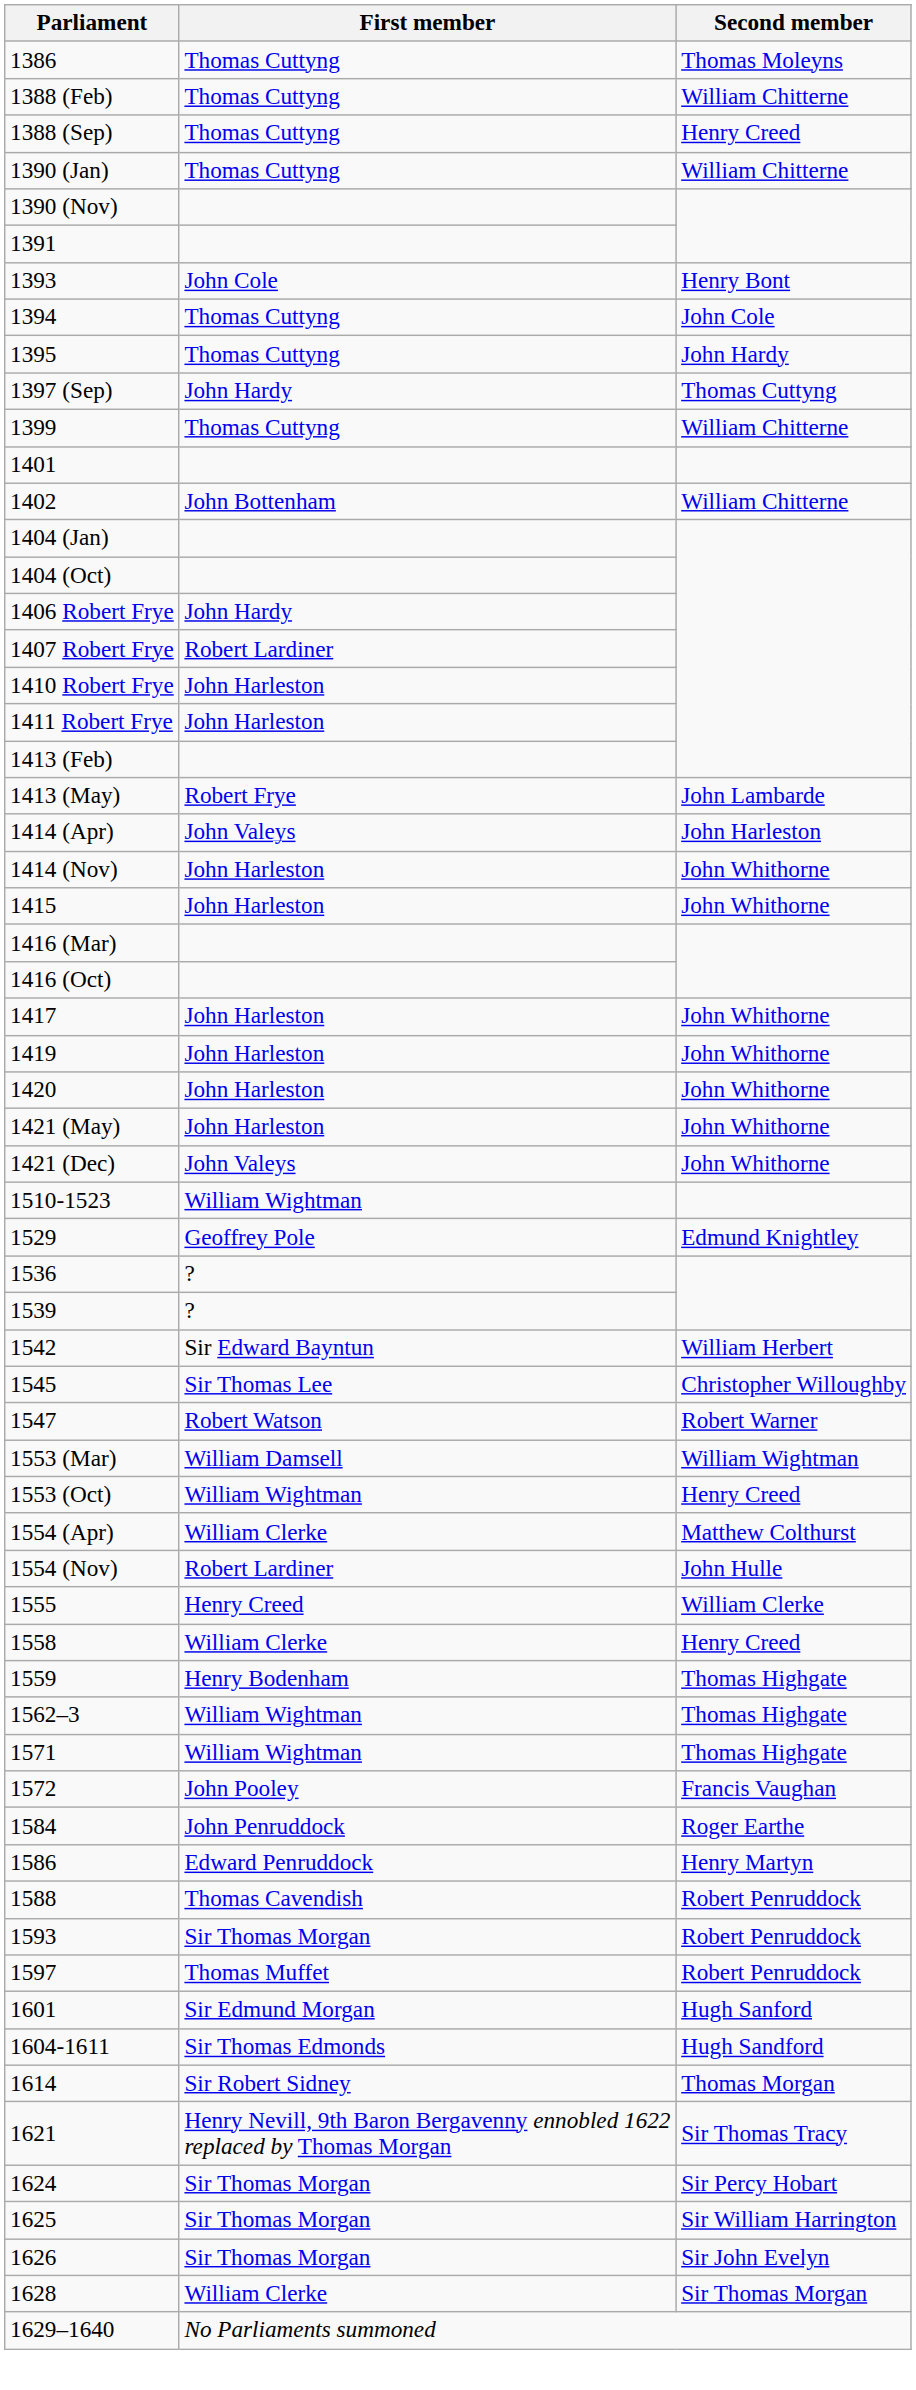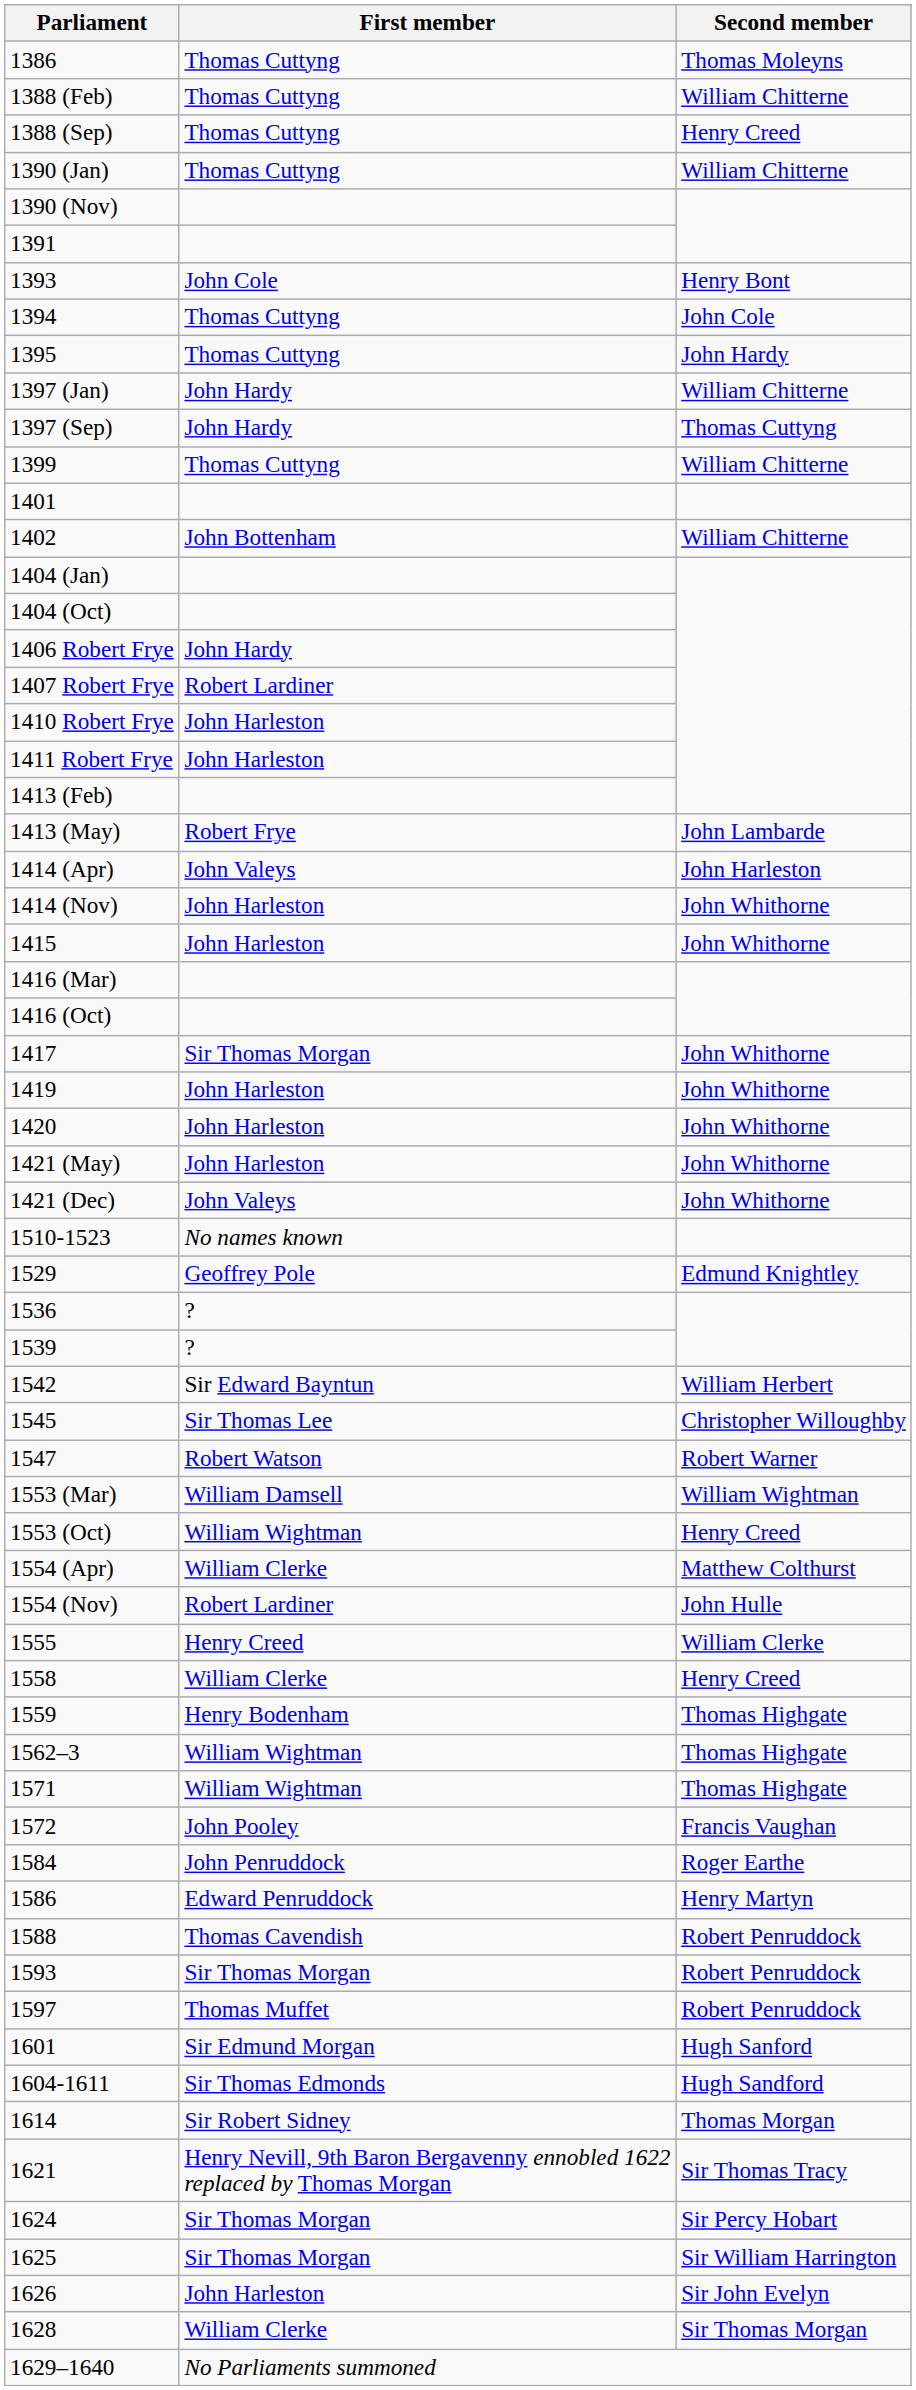+ row: (59, 390)
(254, 1016) John Harleston -> (277, 1053) Sir Thomas Morgan
(273, 1200) William Wightman -> (264, 1237) No names known
(277, 2256) Sir Thomas Morgan -> (254, 2293) John Harleston
